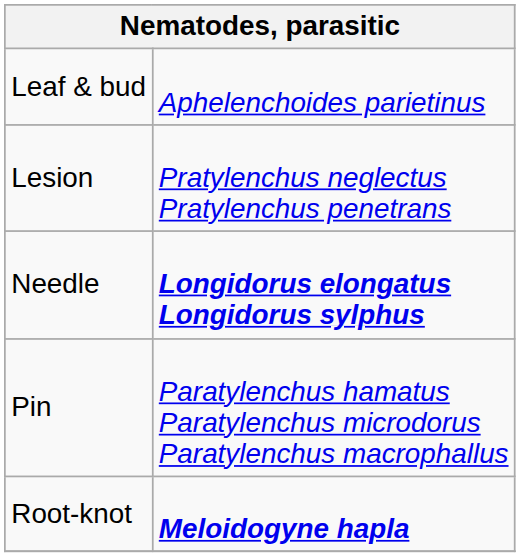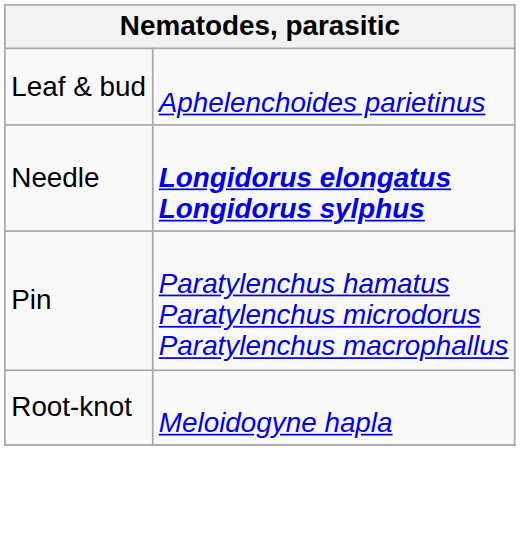- row: (52, 177)
(284, 529) bold -> (276, 422) normal
